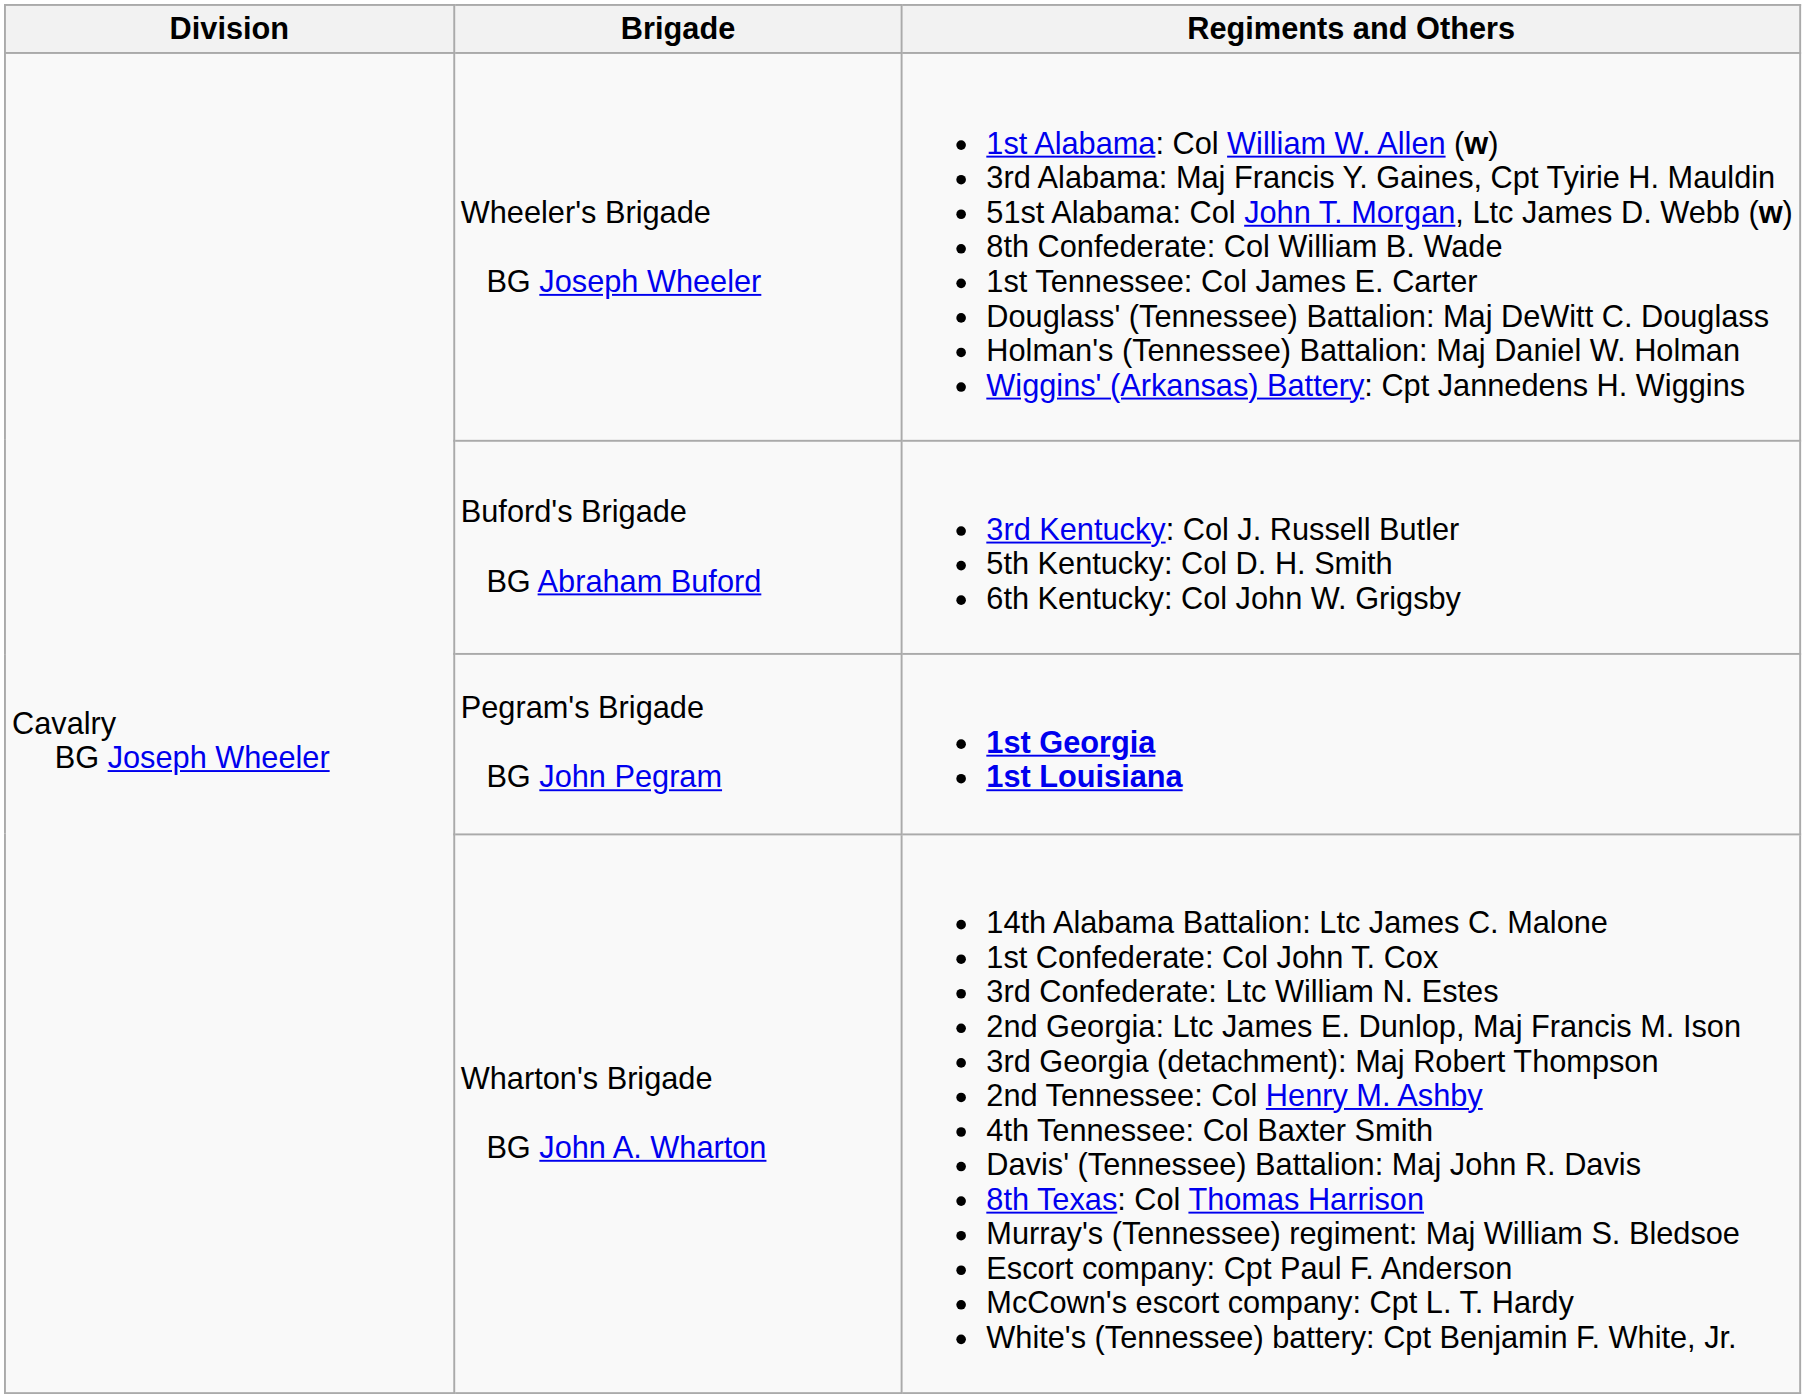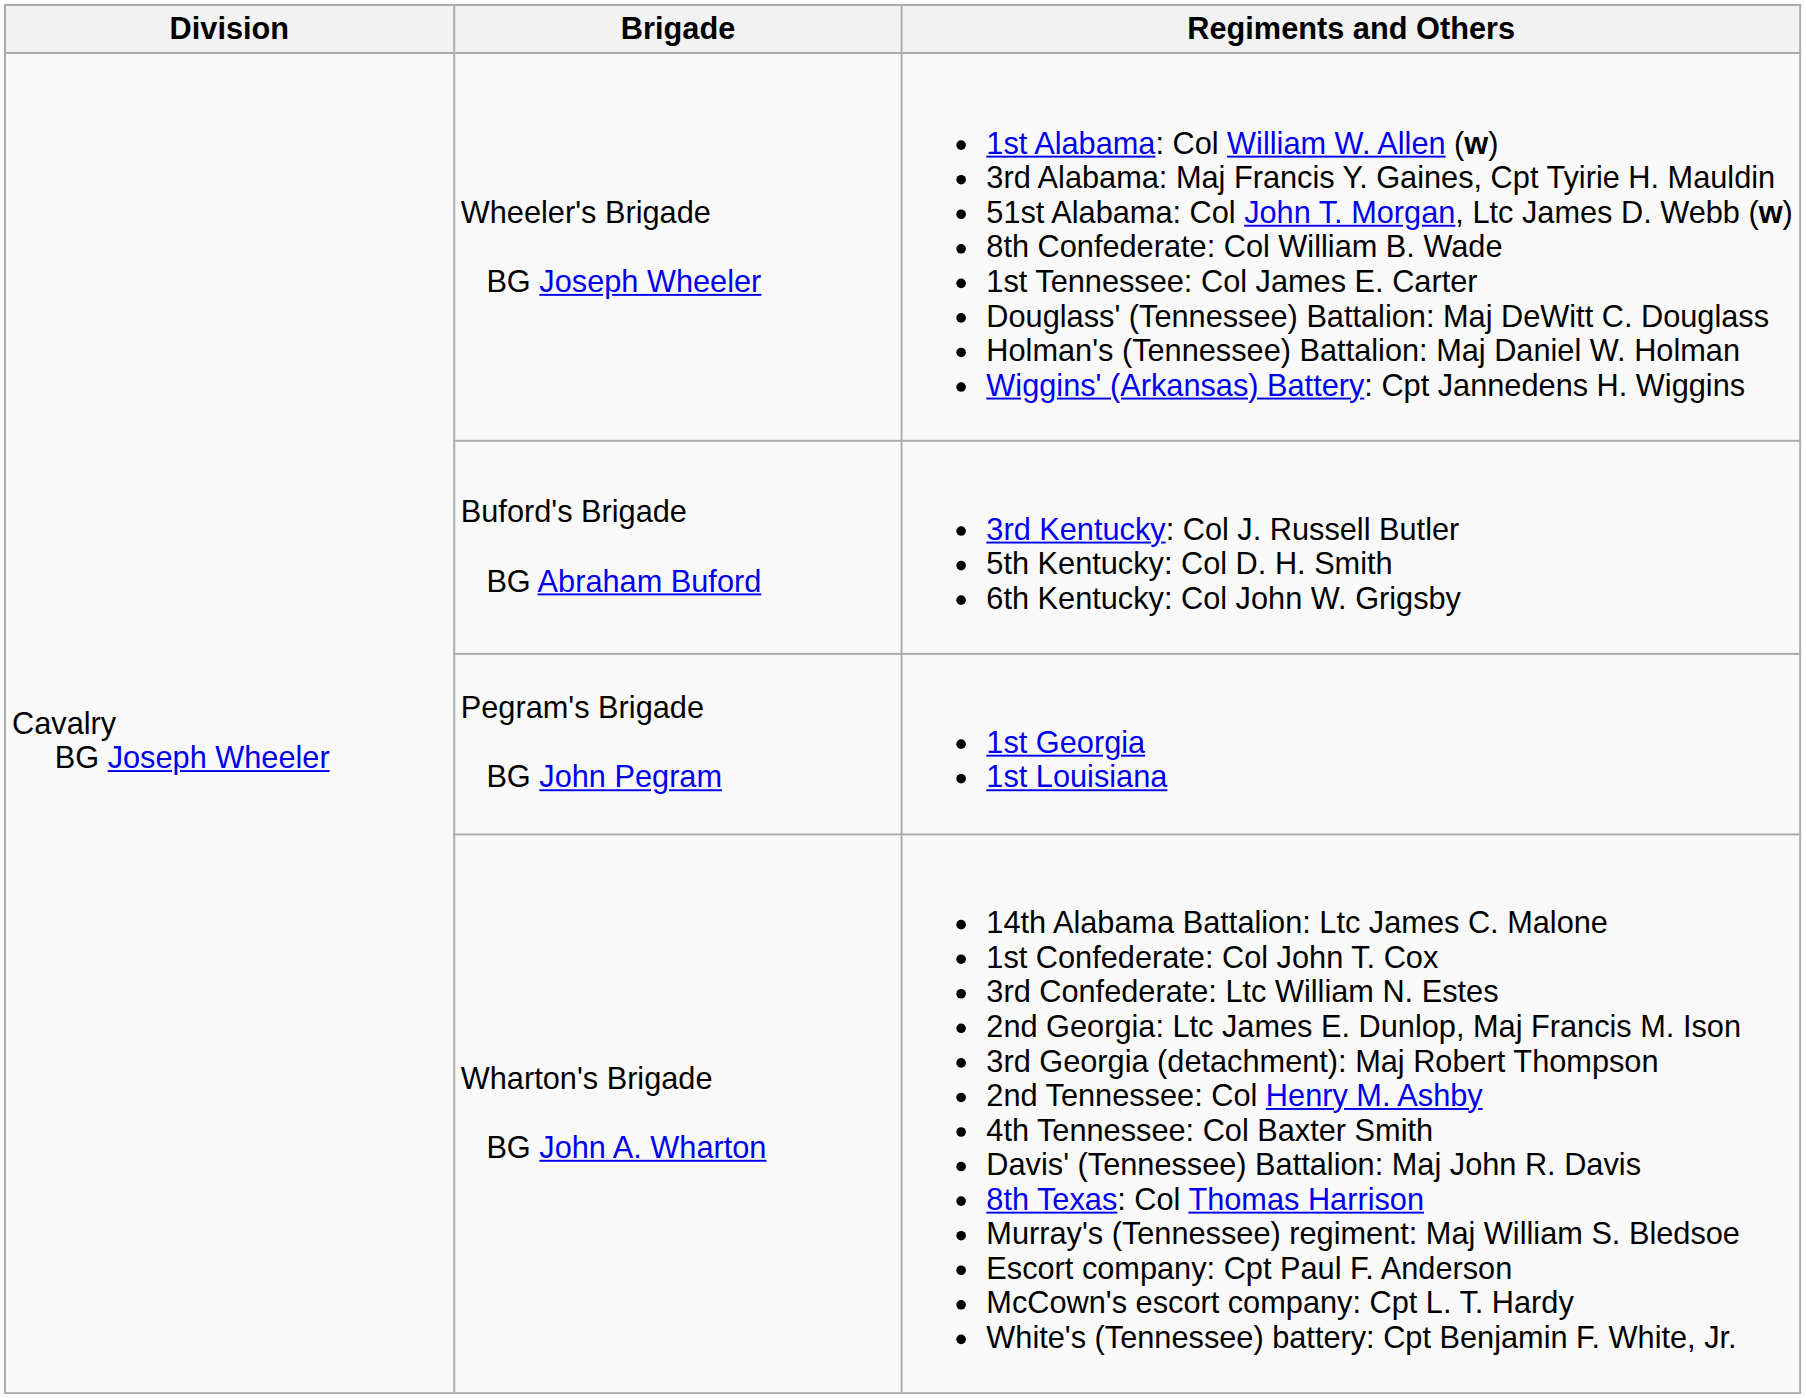(1351, 761) bold -> (1351, 761) normal
